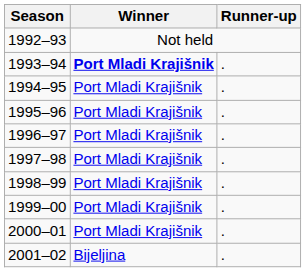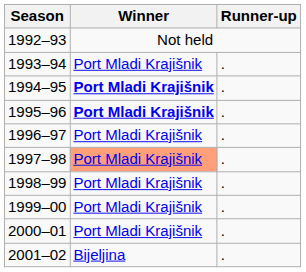(144, 64) bold -> (138, 64) normal
(138, 87) normal -> (144, 87) bold
(138, 111) normal -> (144, 111) bold
(138, 159) no background -> (138, 159) lightsalmon background
